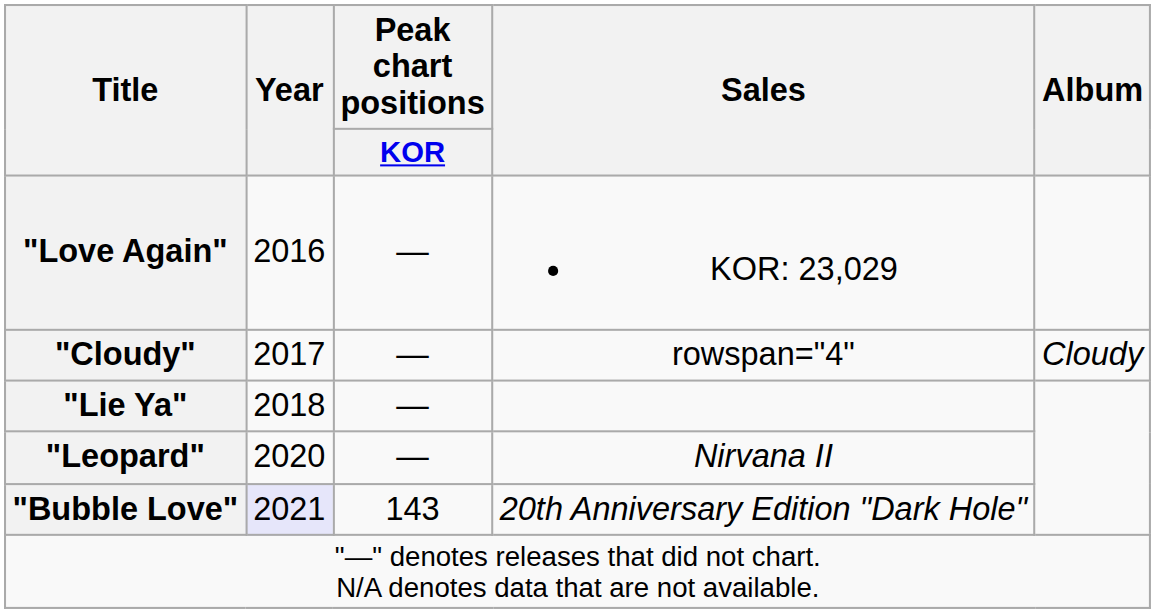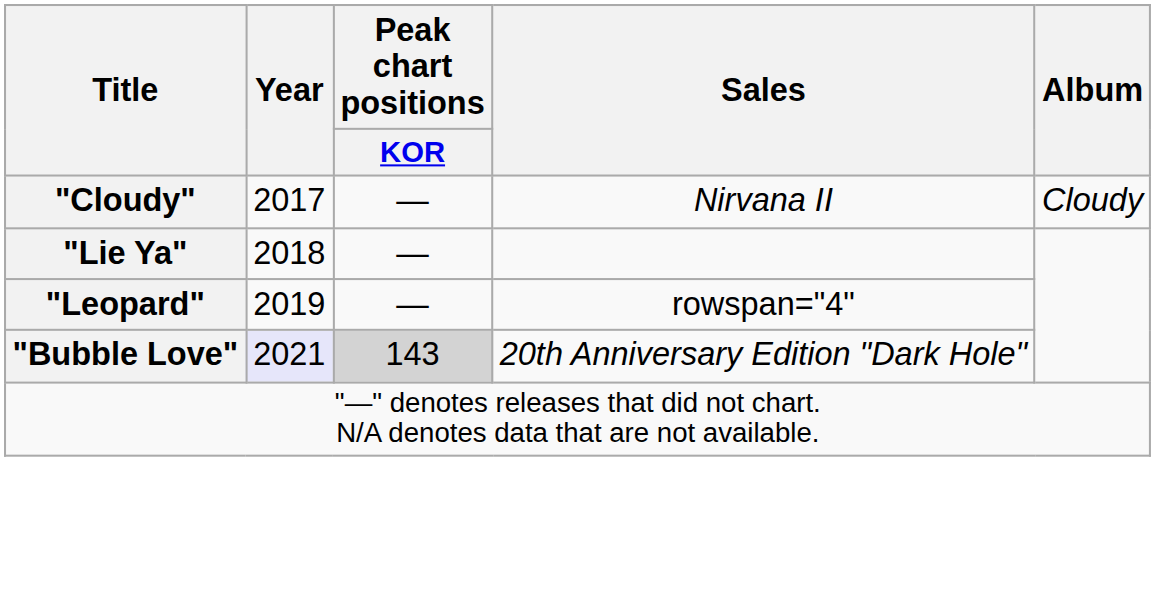- row: (125, 251)
(763, 354) rowspan="4" -> (763, 201) Nirvana II
(289, 457) 2020 -> (289, 304) 2019
(763, 457) Nirvana II -> (763, 304) rowspan="4"
(413, 508) no background -> (413, 355) lightgrey background
